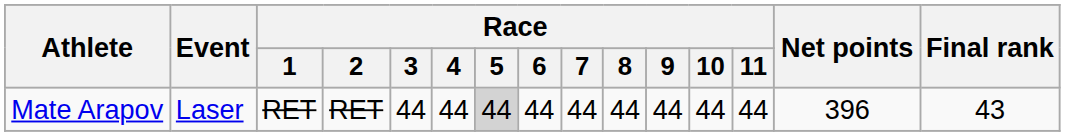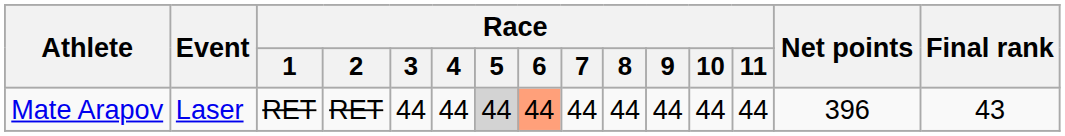(539, 110) no background -> (539, 110) lightsalmon background
